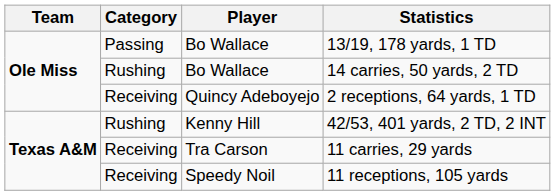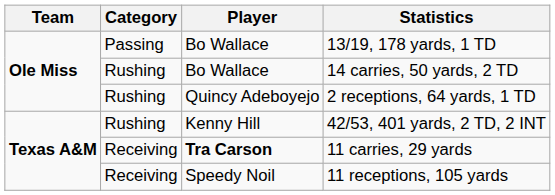(141, 97) Receiving -> (135, 97) Rushing
(227, 150) normal -> (229, 150) bold
